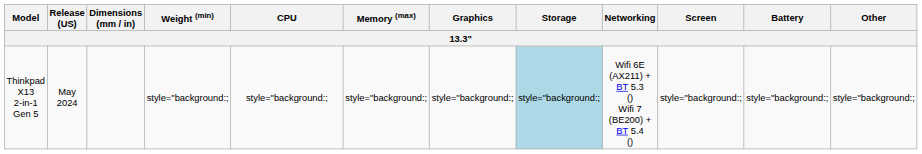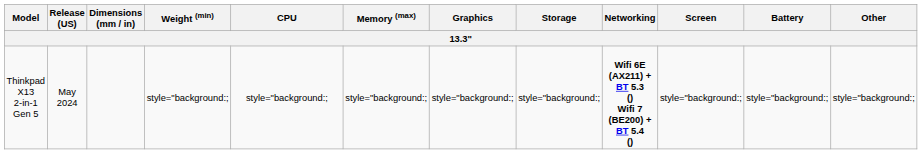(559, 97) lightblue background -> (559, 97) no background
(630, 103) normal -> (630, 103) bold
